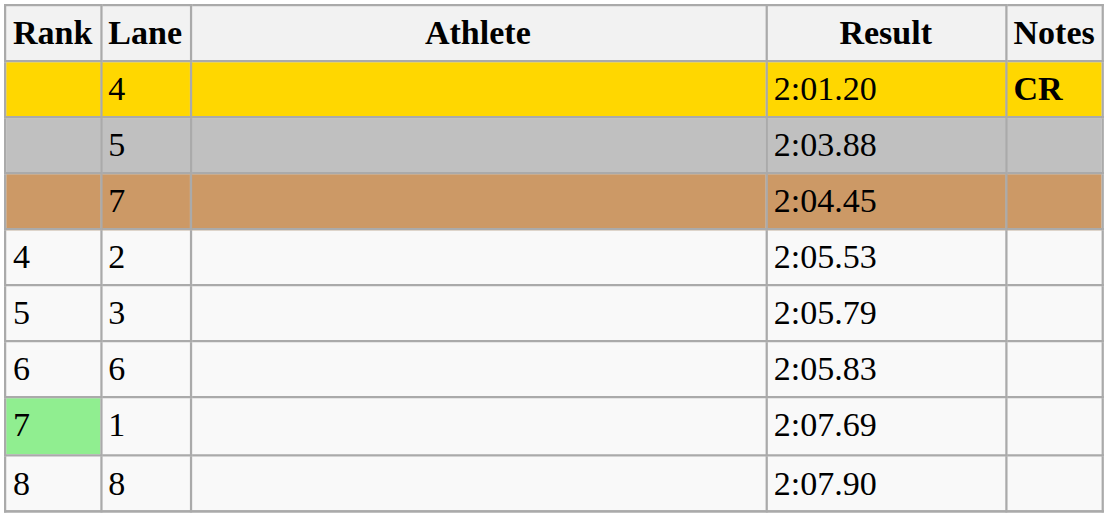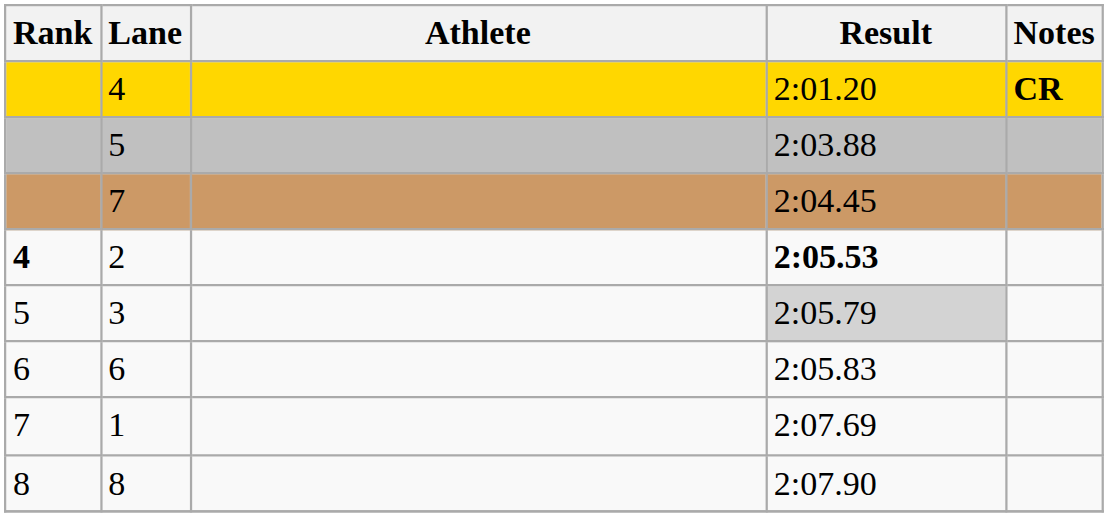(22, 257) normal -> (22, 257) bold
(825, 257) normal -> (826, 257) bold
(825, 313) no background -> (825, 313) lightgrey background
(22, 425) lightgreen background -> (22, 425) no background
